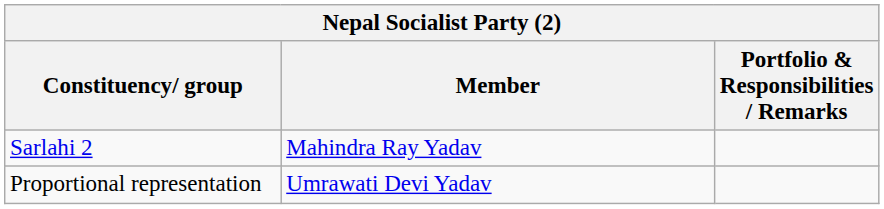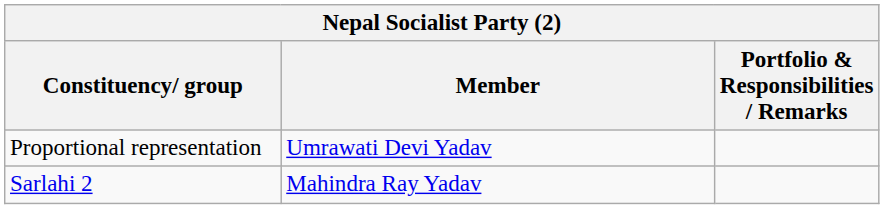rows swapped: (51, 147) <-> (136, 184)
